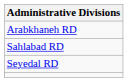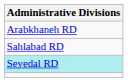(33, 64) no background -> (33, 64) paleturquoise background
